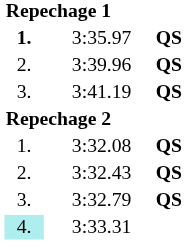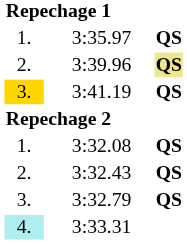(24, 37) bold -> (24, 37) normal
(169, 64) no background -> (169, 64) khaki background
(24, 91) no background -> (24, 91) gold background
